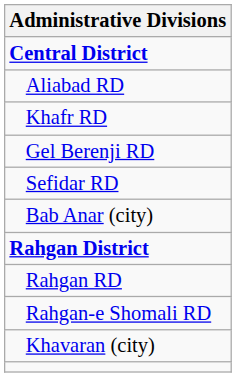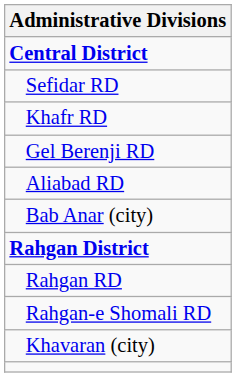(75, 85) Aliabad RD -> (72, 85) Sefidar RD
(72, 183) Sefidar RD -> (75, 183) Aliabad RD
